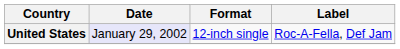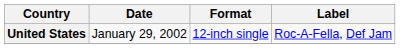(139, 33) lavender background -> (139, 33) no background
